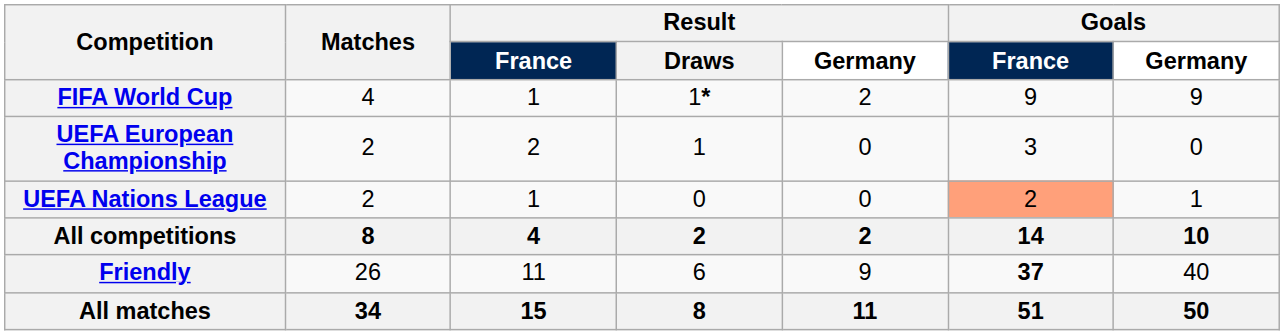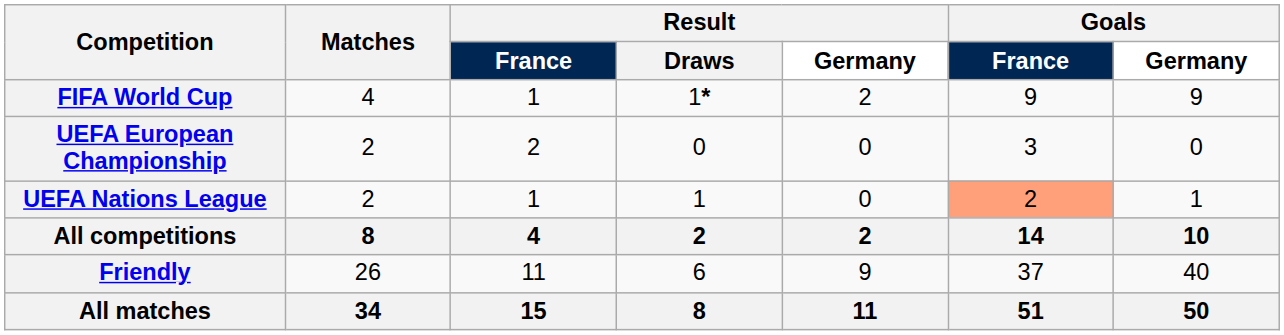(699, 148) 1 -> (699, 148) 0
(699, 198) 0 -> (699, 198) 1
(1031, 273) bold -> (1031, 273) normal
